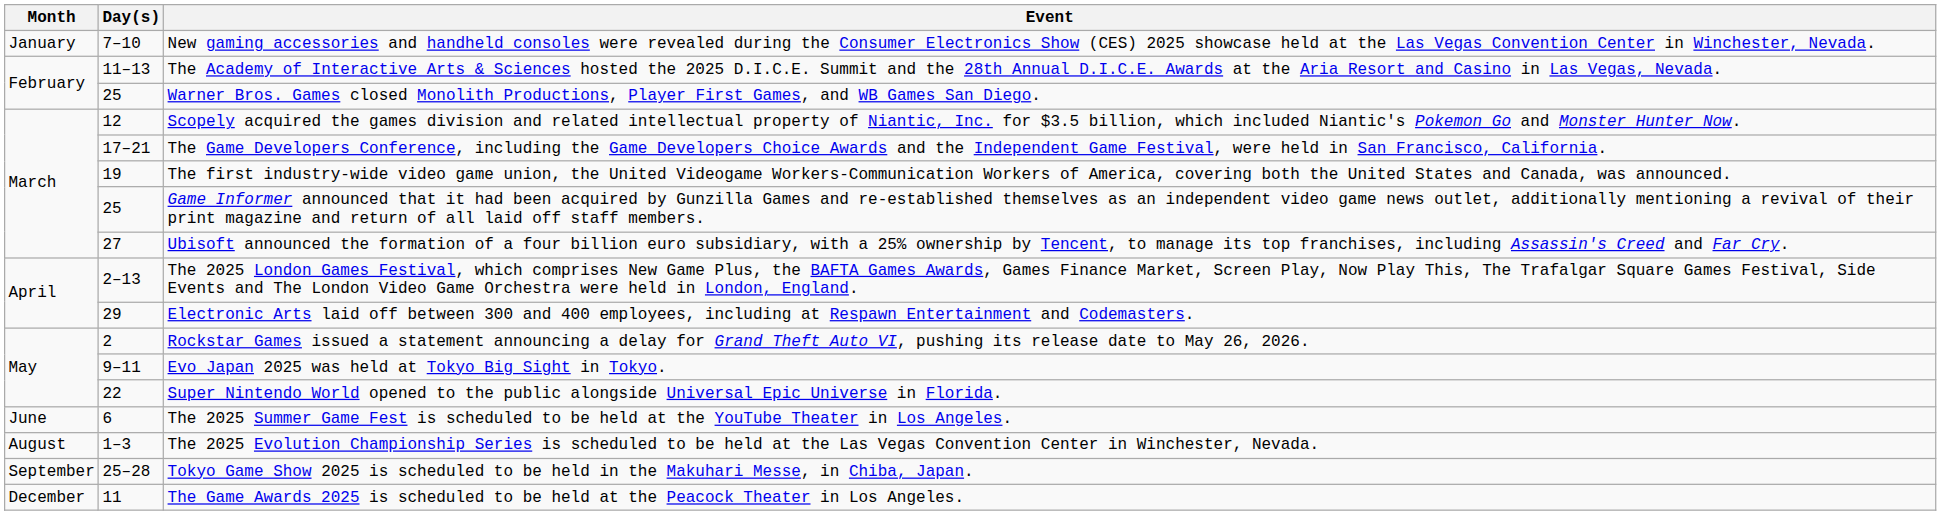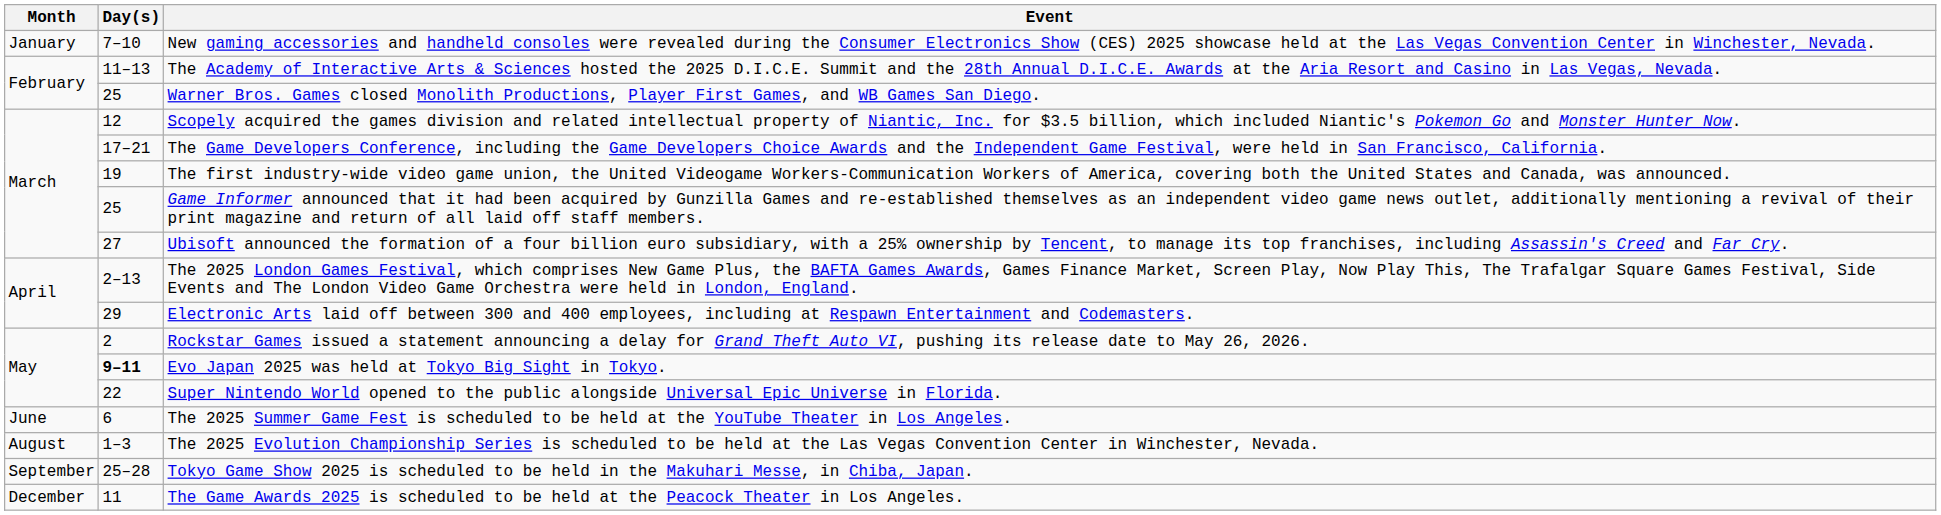(122, 367) normal -> (122, 367) bold
